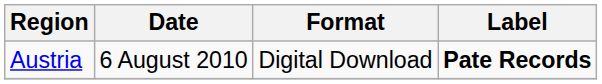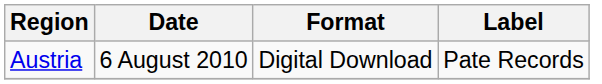(517, 59) bold -> (513, 59) normal
